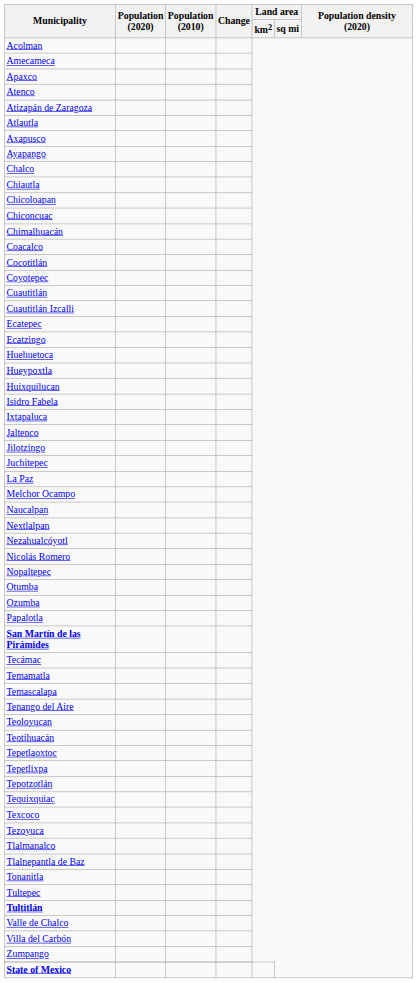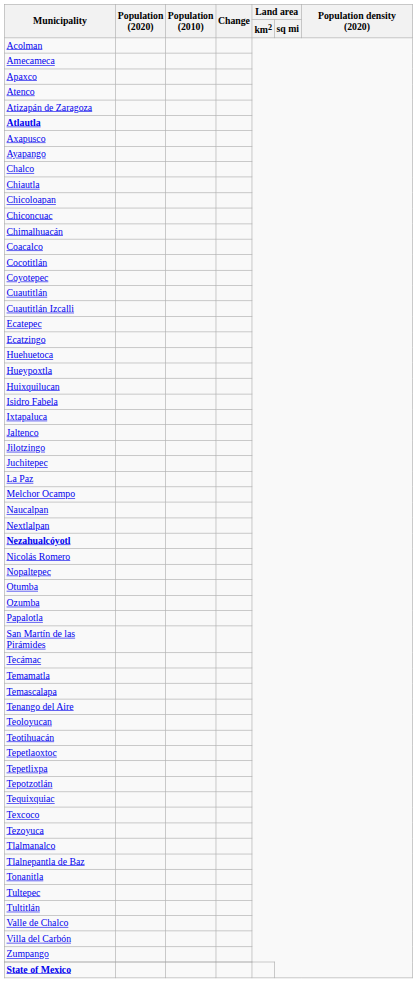(22, 123) normal -> (24, 123) bold
(37, 541) normal -> (39, 541) bold
(44, 639) bold -> (41, 639) normal
(25, 908) bold -> (23, 908) normal
